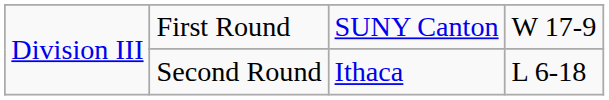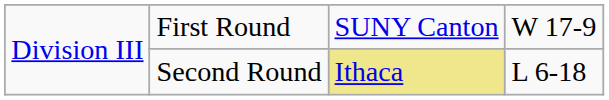(369, 71) no background -> (369, 71) khaki background
